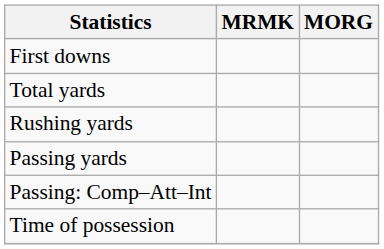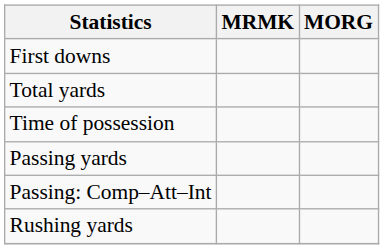rows swapped: (71, 123) <-> (92, 225)
